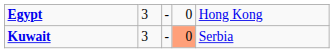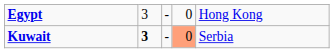(145, 36) normal -> (145, 36) bold
